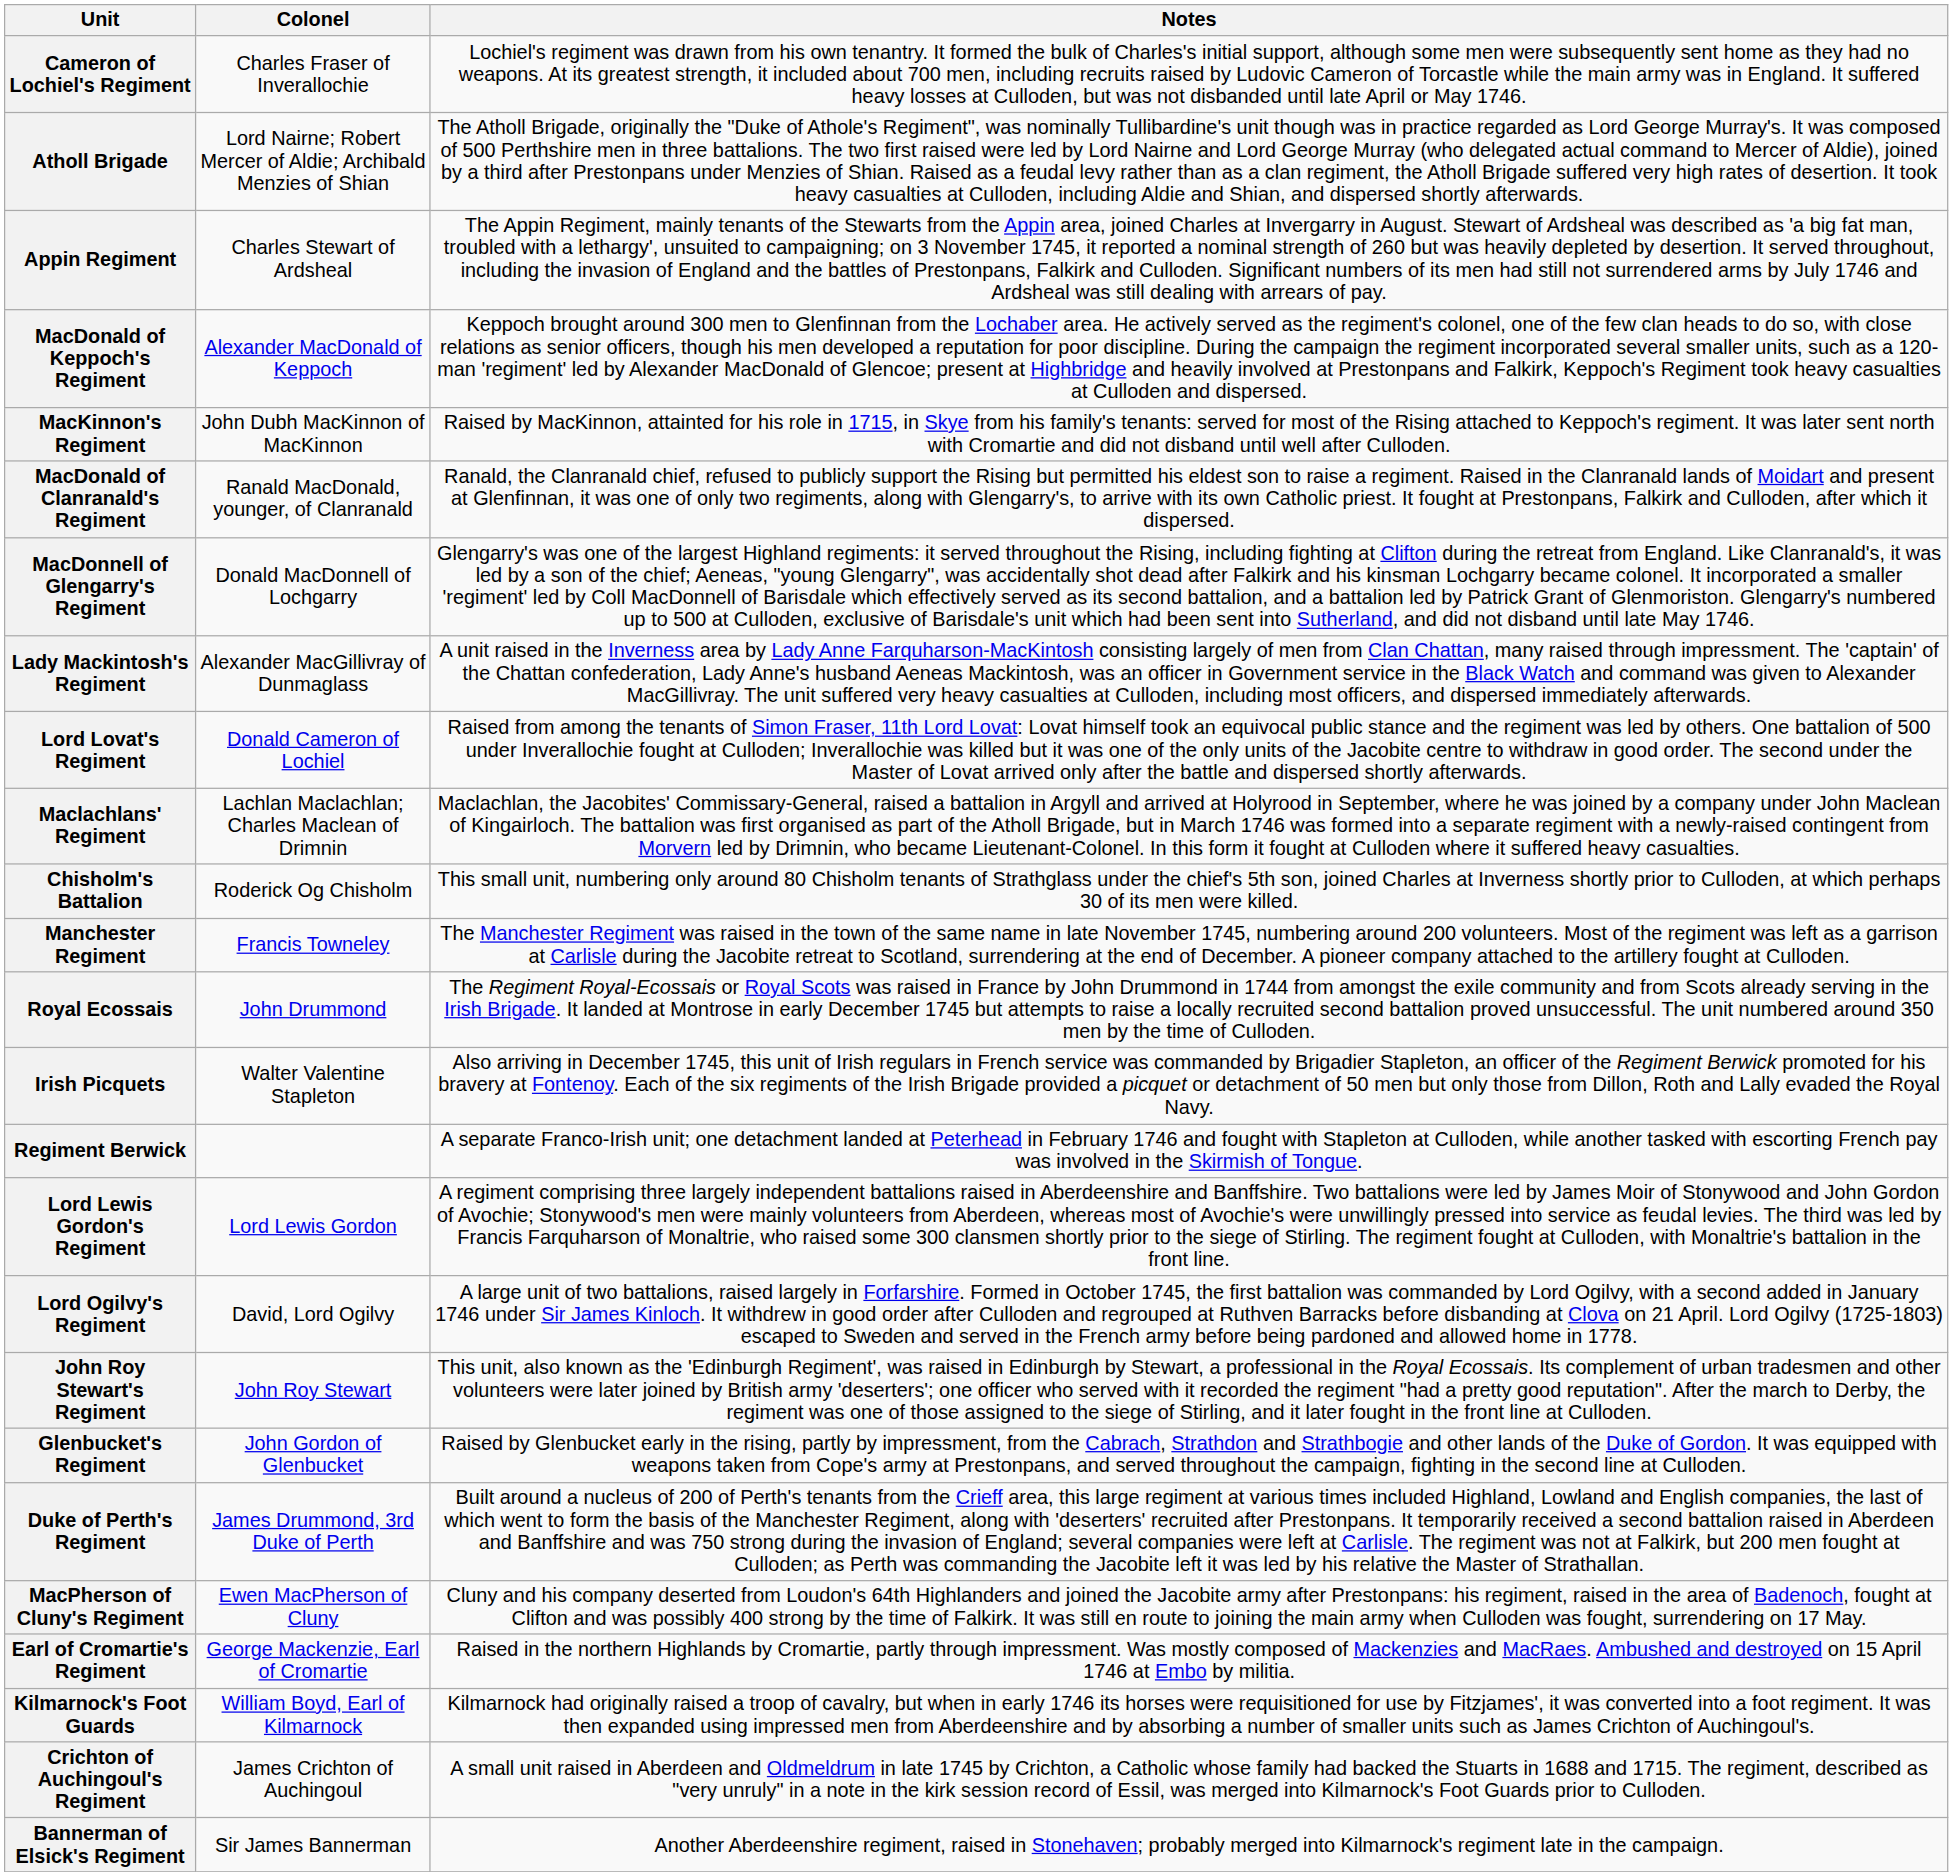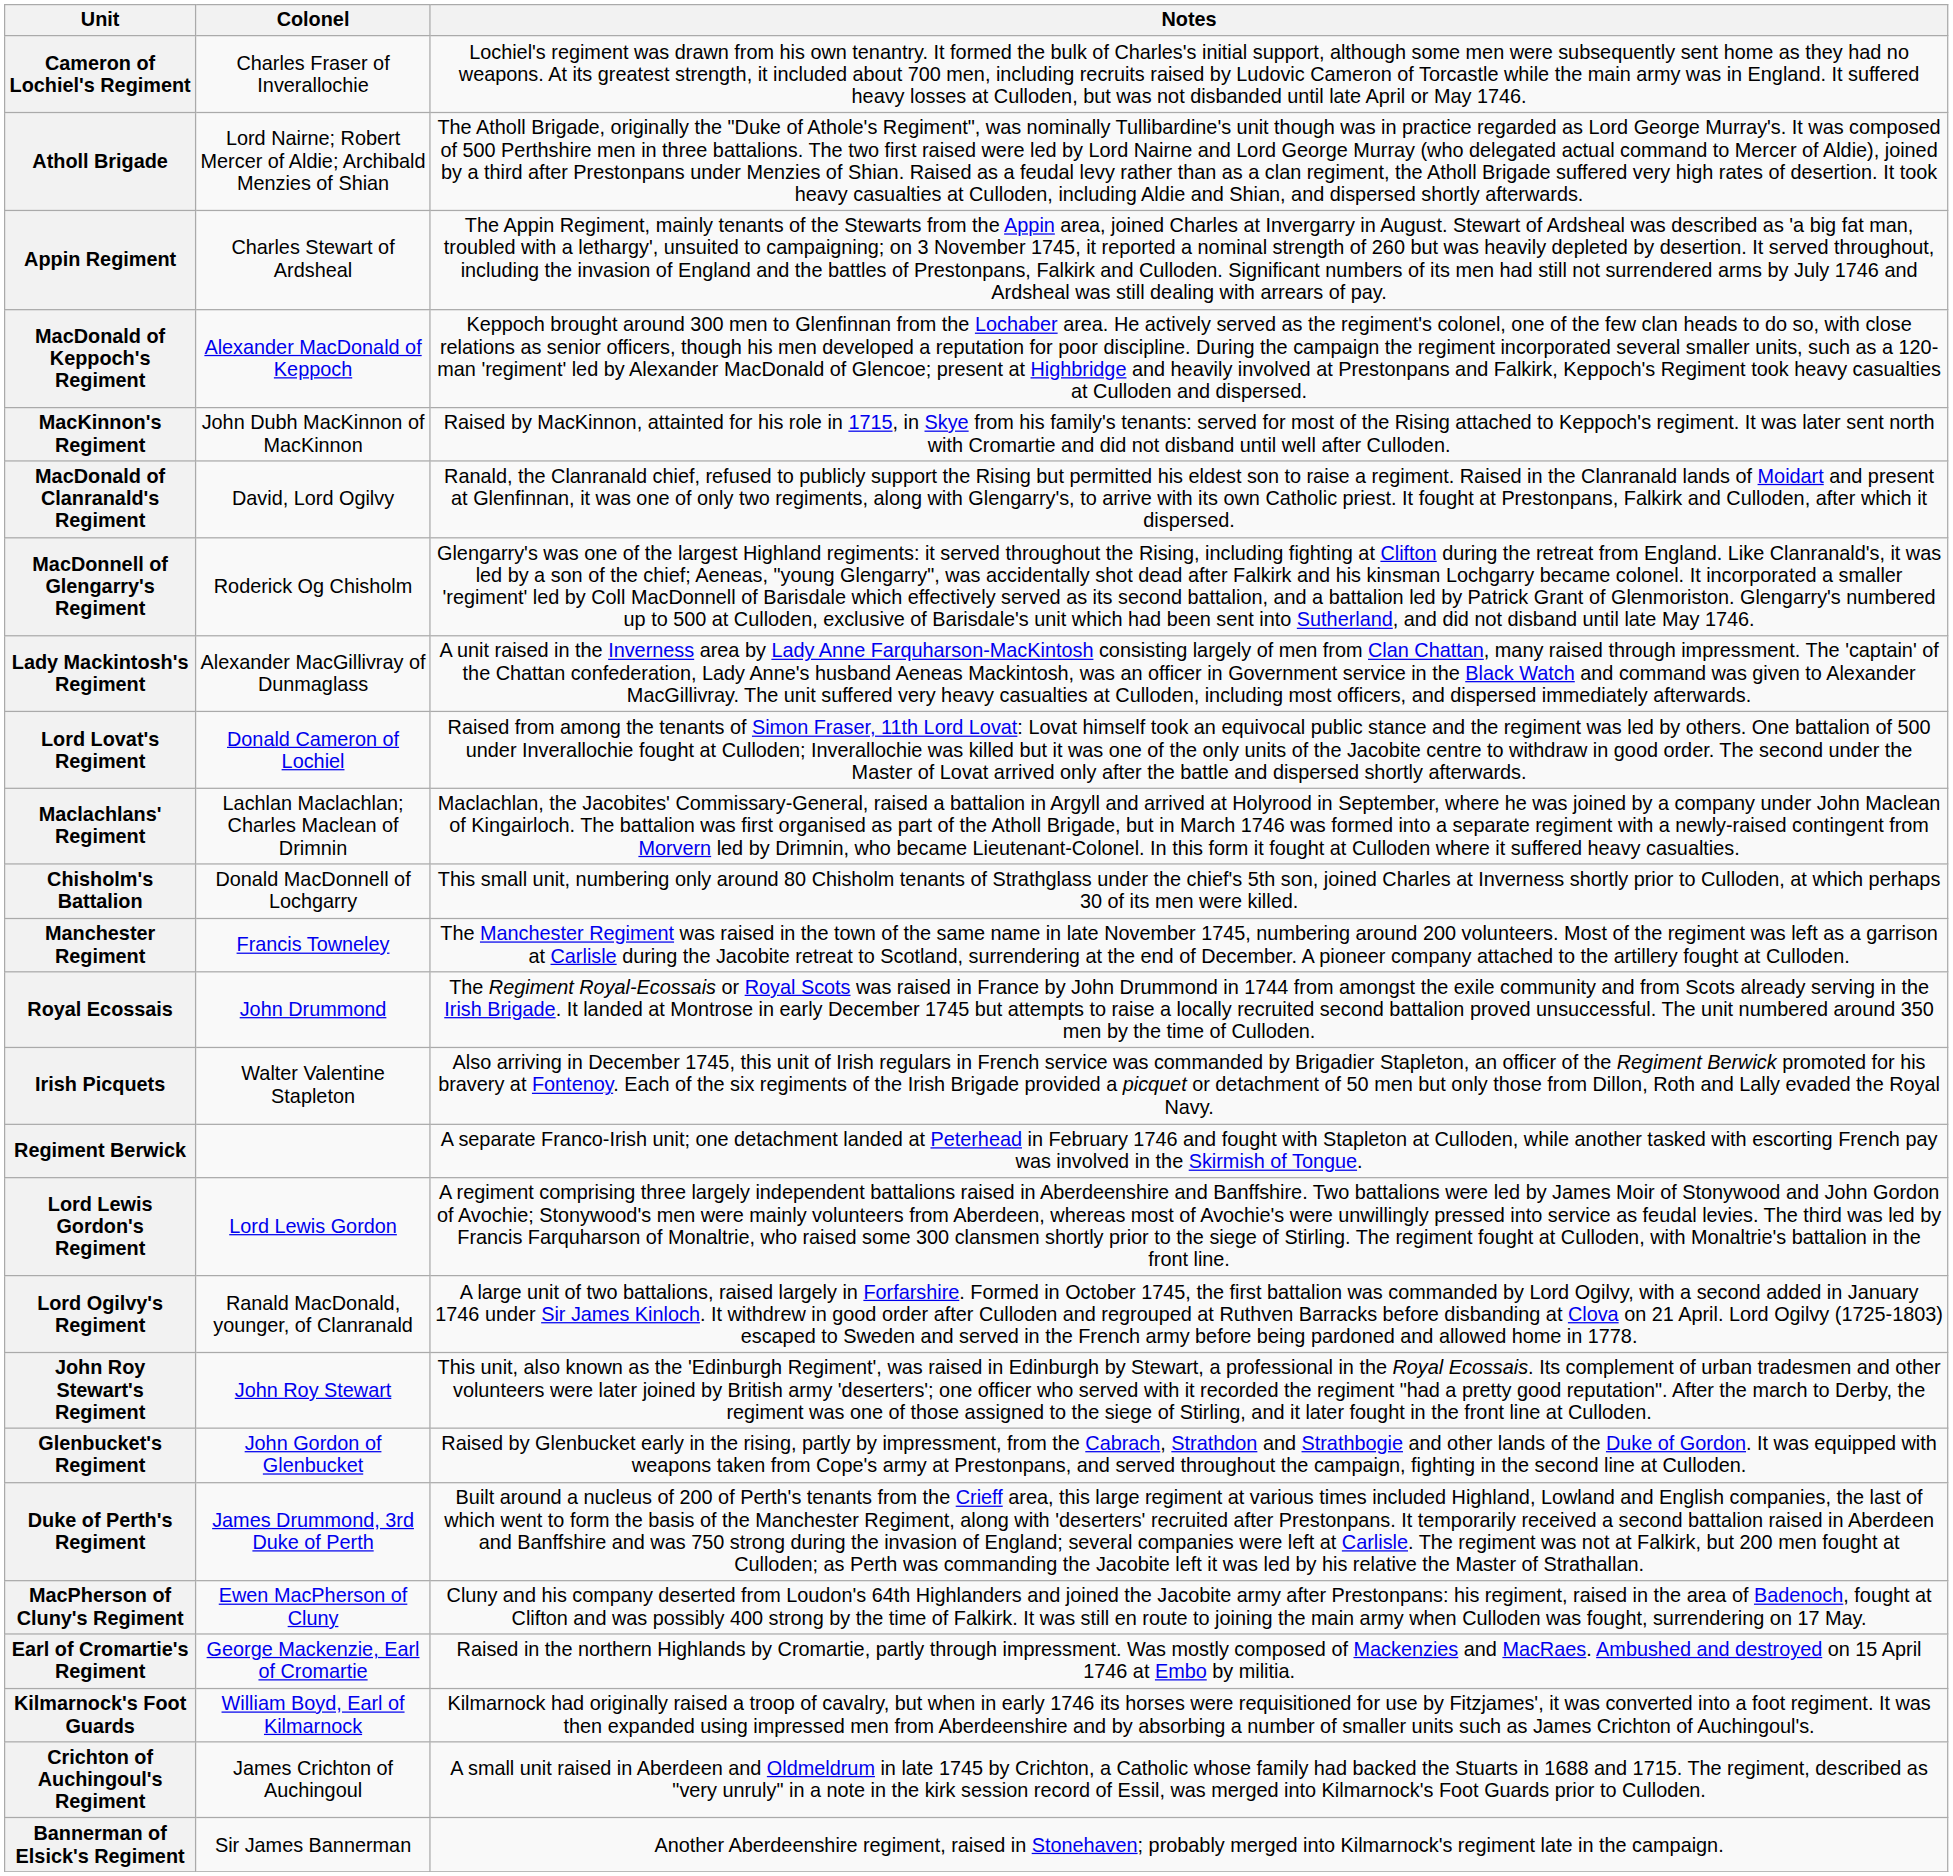(313, 499) Ranald MacDonald, younger, of Clanranald -> (313, 499) David, Lord Ogilvy
(313, 586) Donald MacDonnell of Lochgarry -> (313, 586) Roderick Og Chisholm
(313, 890) Roderick Og Chisholm -> (313, 890) Donald MacDonnell of Lochgarry
(313, 1314) David, Lord Ogilvy -> (313, 1314) Ranald MacDonald, younger, of Clanranald
